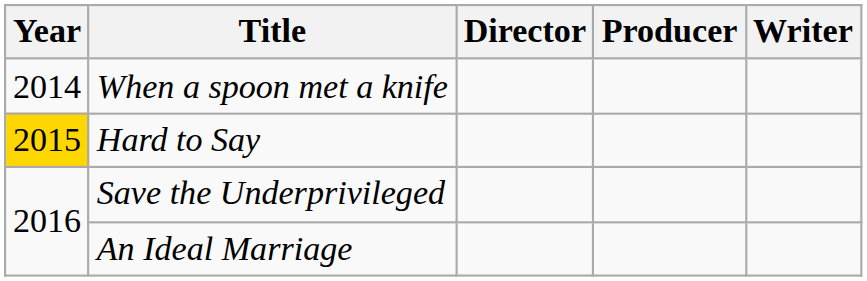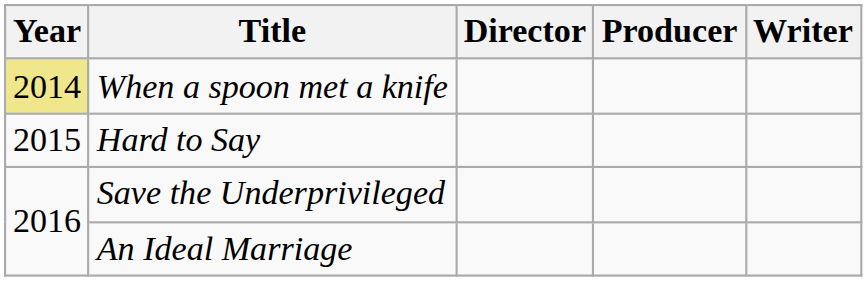(47, 85) no background -> (47, 85) khaki background
(47, 139) gold background -> (47, 139) no background
